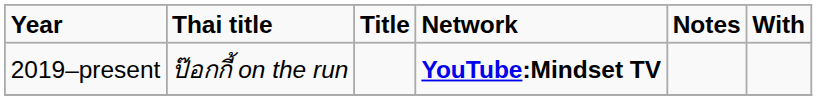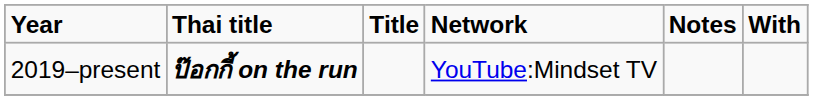(260, 70) normal -> (265, 70) bold
(541, 69) bold -> (544, 69) normal
